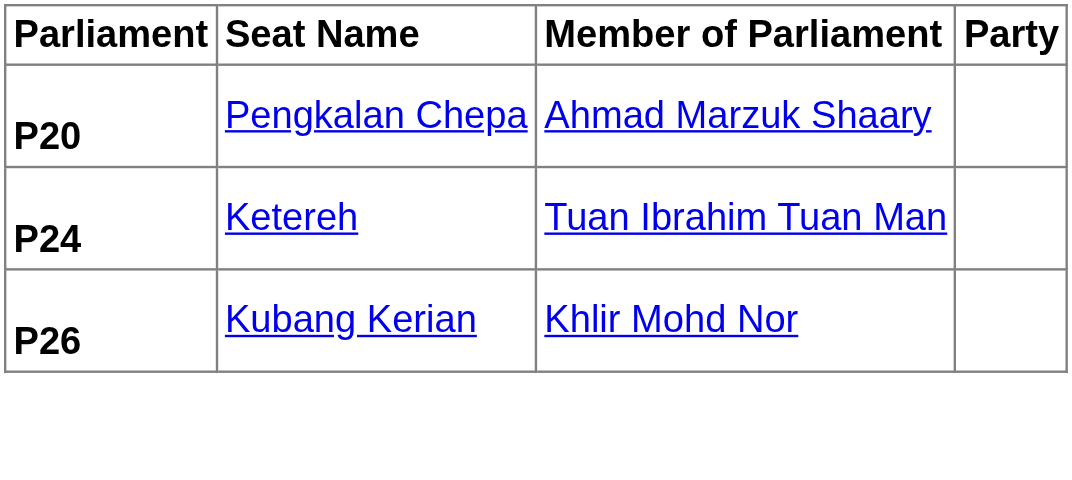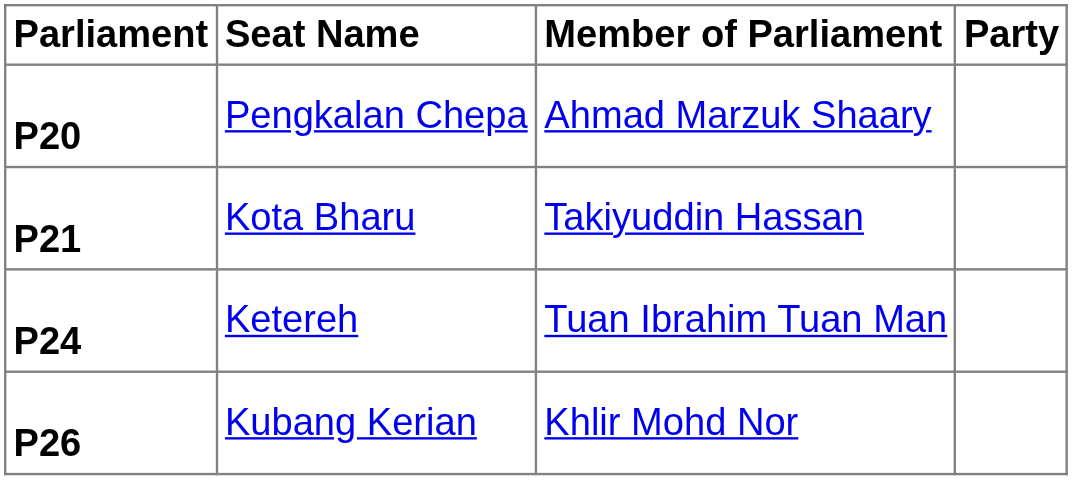+ row: (47, 238)
